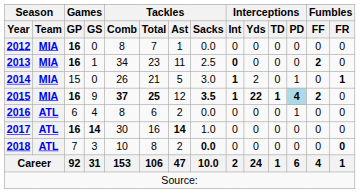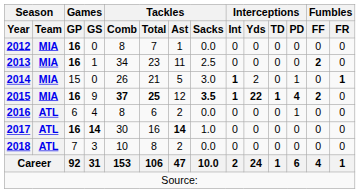(235, 63) bold -> (235, 63) normal
(297, 96) lightblue background -> (297, 96) no background
(208, 146) bold -> (208, 146) normal
(342, 146) bold -> (342, 146) normal
